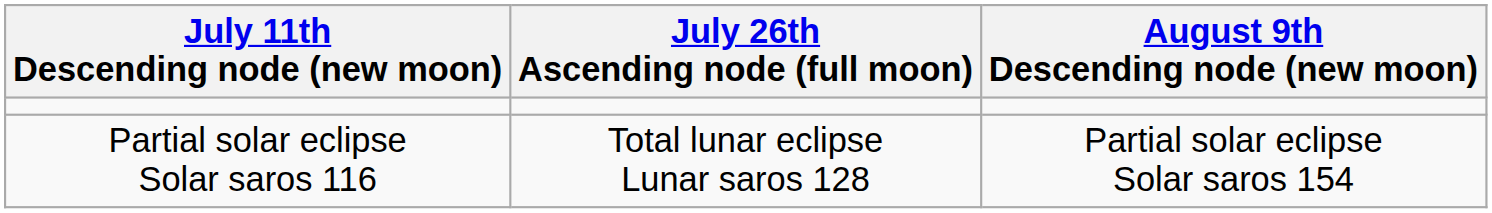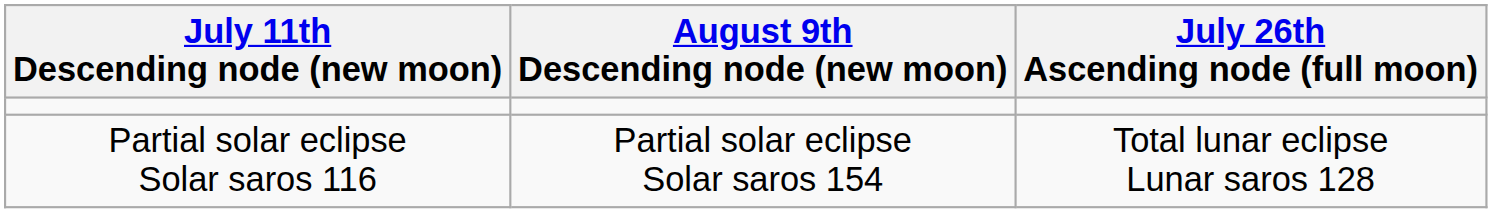columns swapped: (746, 51) <-> (1233, 51)
